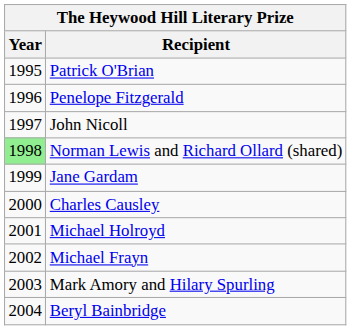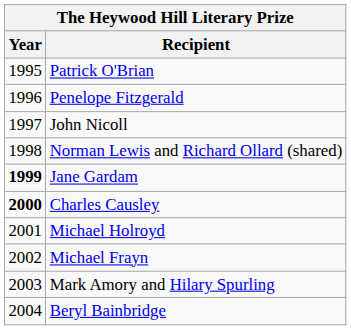(25, 151) lightgreen background -> (25, 151) no background
(25, 177) normal -> (25, 177) bold
(25, 204) normal -> (25, 204) bold
